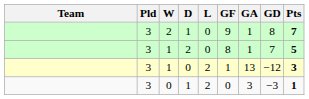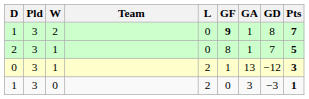columns swapped: (71, 13) <-> (188, 13)
(228, 31) normal -> (228, 31) bold
